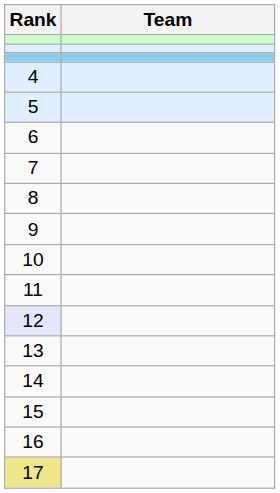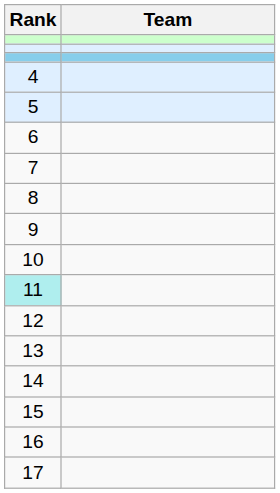(33, 289) no background -> (33, 289) paleturquoise background
(33, 320) lavender background -> (33, 320) no background
(33, 472) khaki background -> (33, 472) no background
